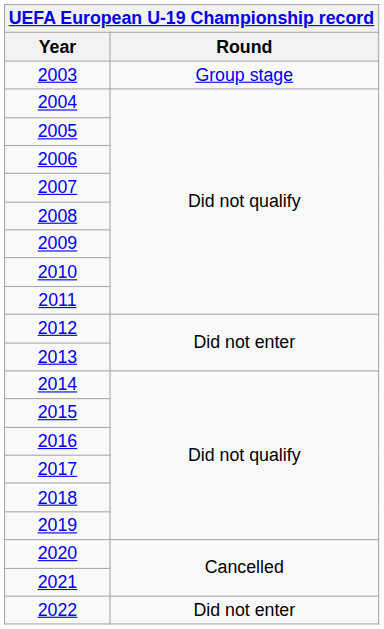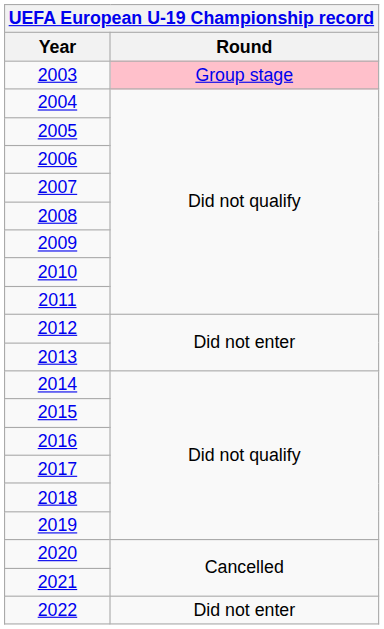(244, 74) no background -> (244, 74) pink background
